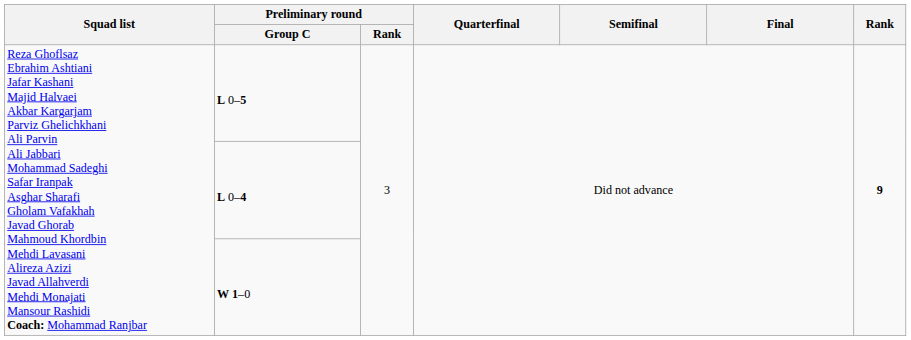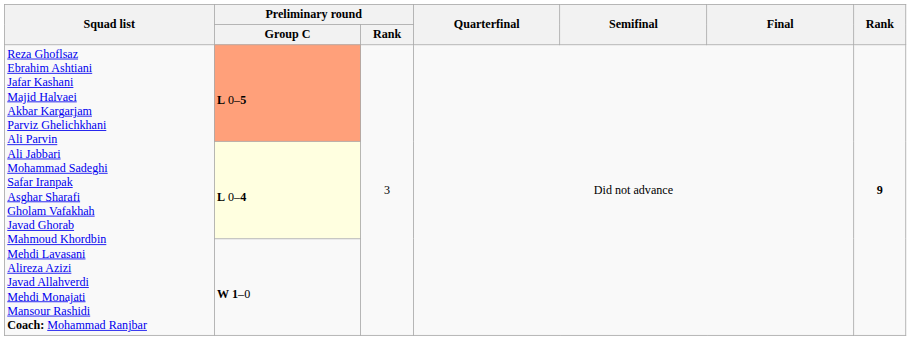(232, 100) no background -> (232, 100) lightsalmon background
(232, 197) no background -> (232, 197) lightyellow background
